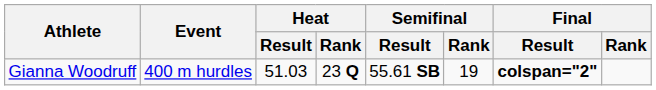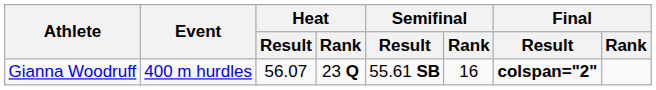(286, 72) 51.03 -> (286, 72) 56.07
(469, 72) 19 -> (469, 72) 16
